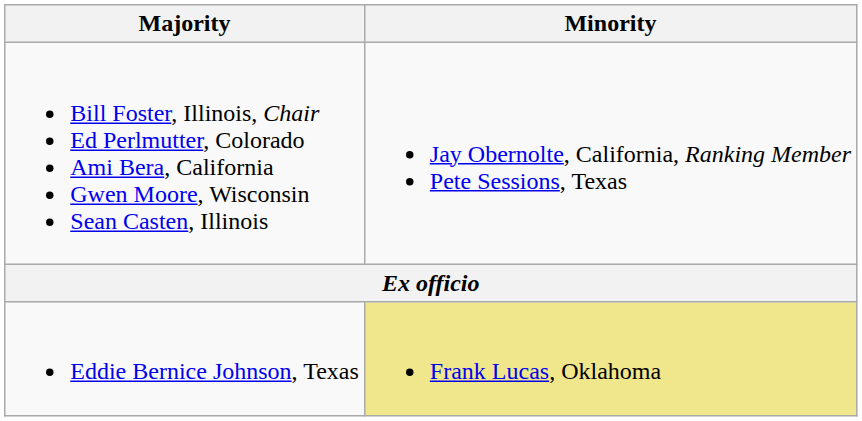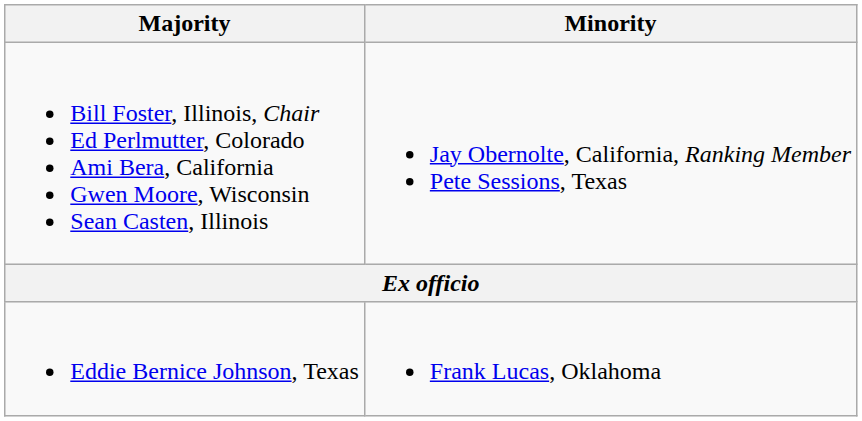(610, 372) khaki background -> (610, 372) no background
